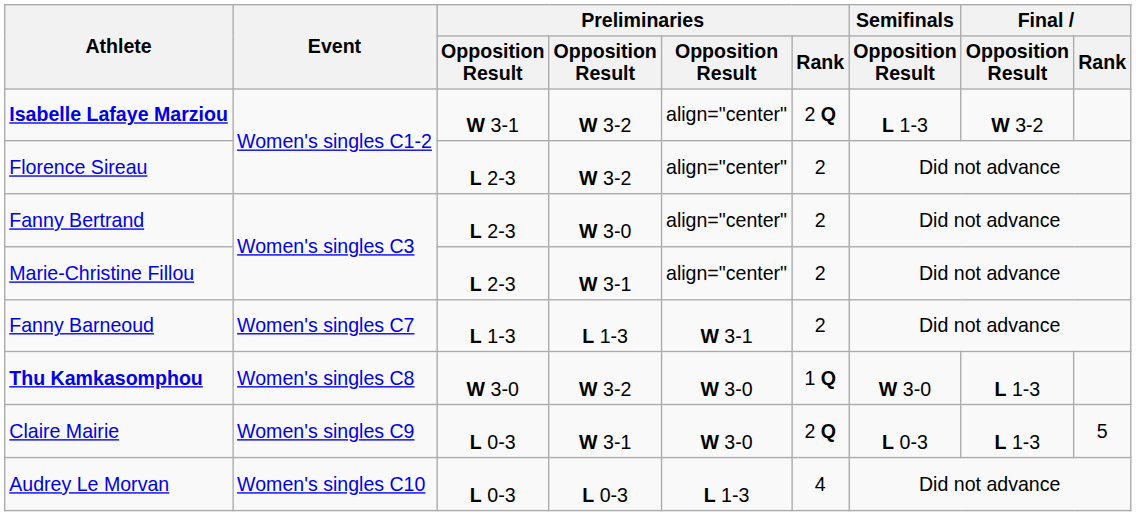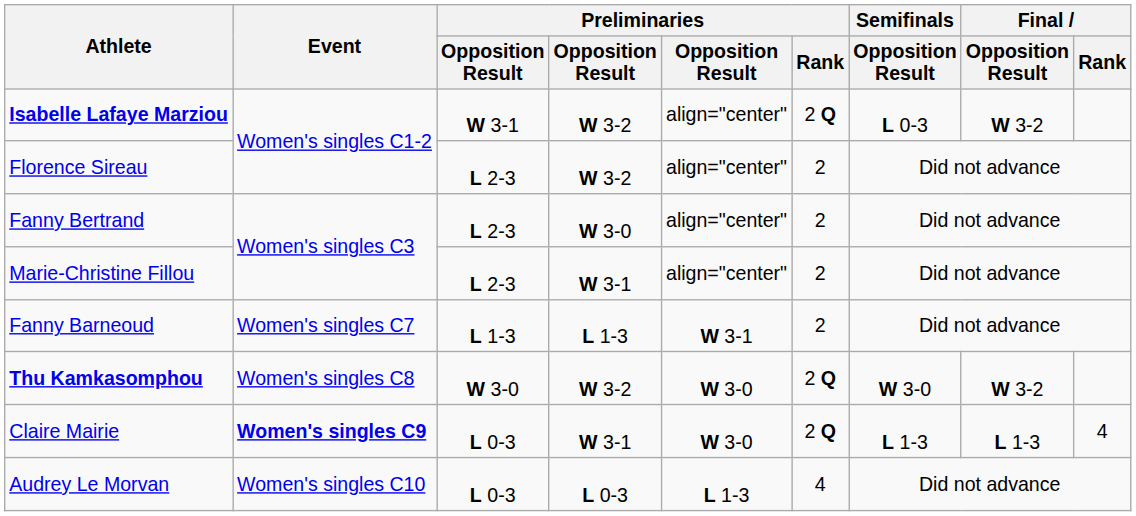(905, 126) L 1-3 -> (905, 126) L 0-3
(820, 379) 1 Q -> (820, 379) 2 Q
(1017, 389) L 1-3 -> (1017, 389) W 3-2
(326, 431) normal -> (332, 431) bold
(905, 442) L 0-3 -> (905, 442) L 1-3
(1102, 431) 5 -> (1102, 431) 4
